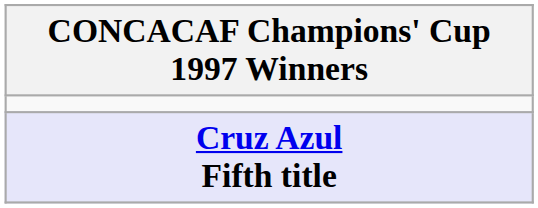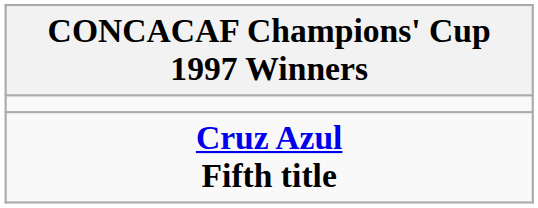(269, 156) lavender background -> (269, 156) no background
